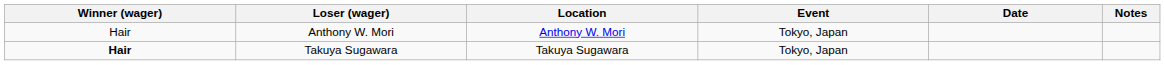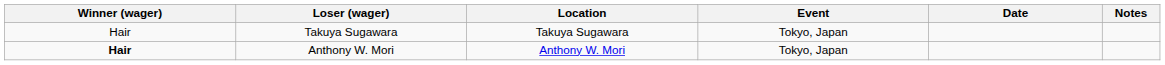(351, 32) Anthony W. Mori -> (351, 32) Takuya Sugawara
(582, 32) Anthony W. Mori -> (582, 32) Takuya Sugawara
(351, 50) Takuya Sugawara -> (351, 50) Anthony W. Mori
(582, 50) Takuya Sugawara -> (582, 50) Anthony W. Mori
